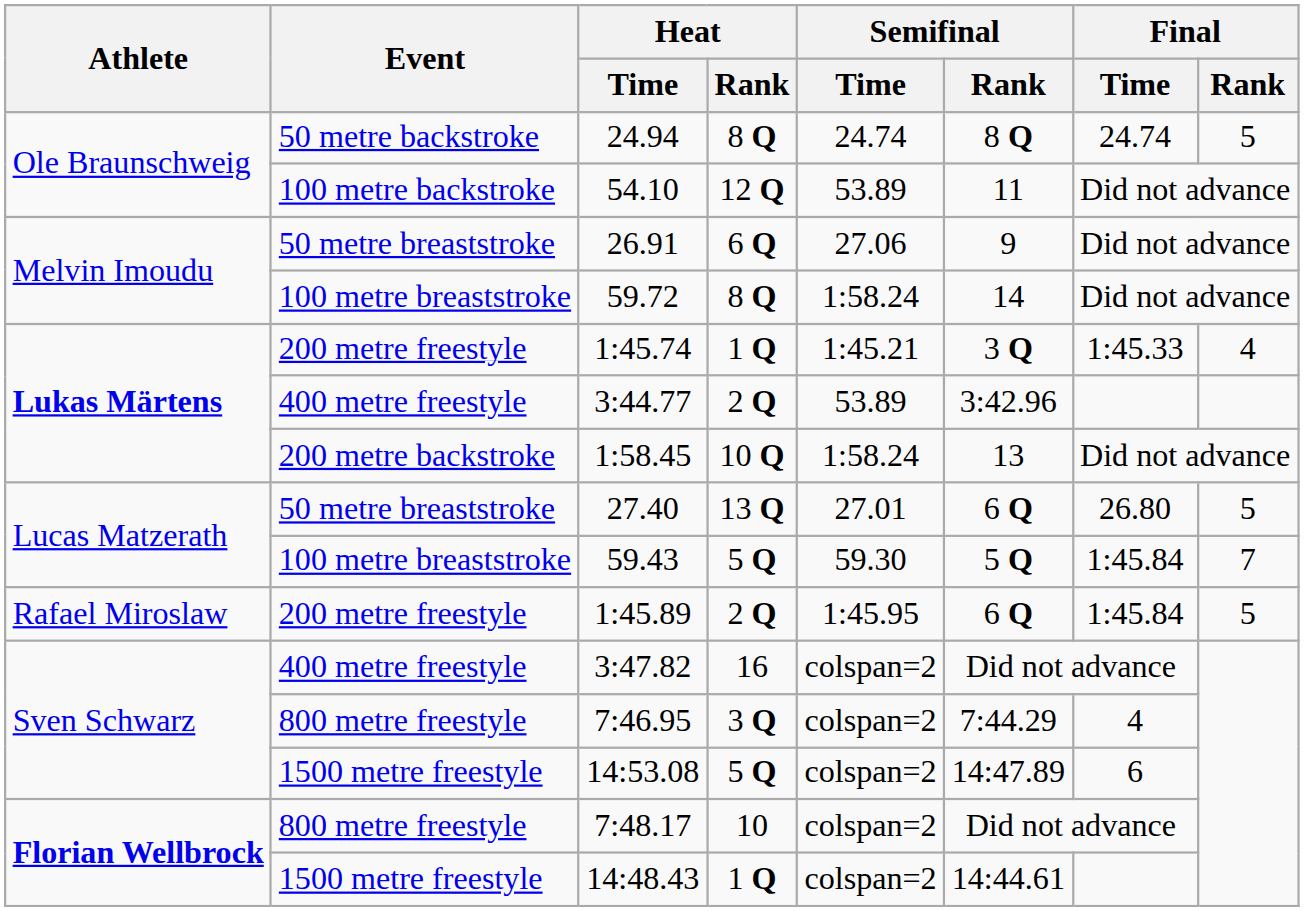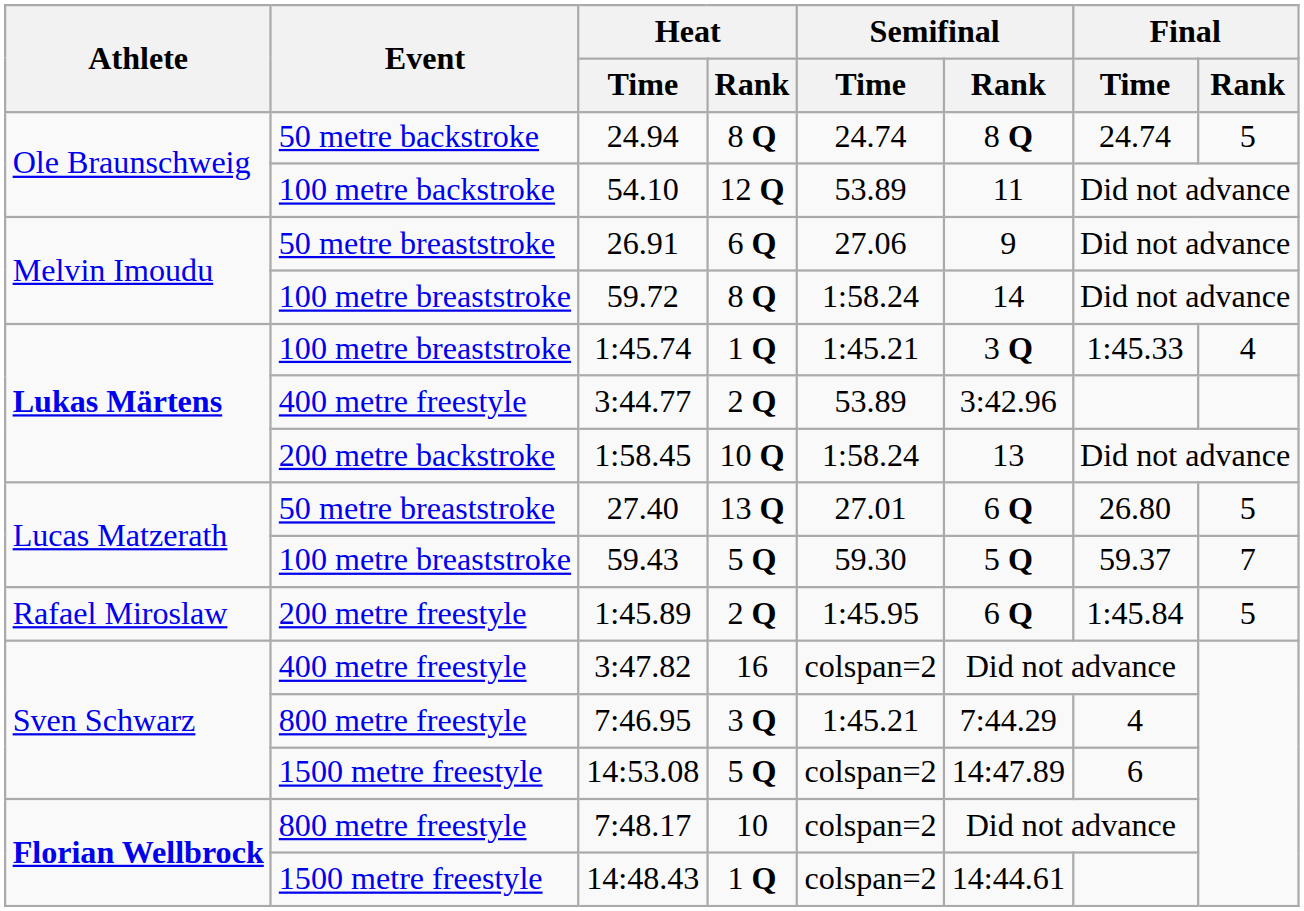(403, 349) 200 metre freestyle -> (425, 349) 100 metre breaststroke
(1135, 560) 1:45.84 -> (1135, 560) 59.37
(871, 719) colspan=2 -> (871, 719) 1:45.21
